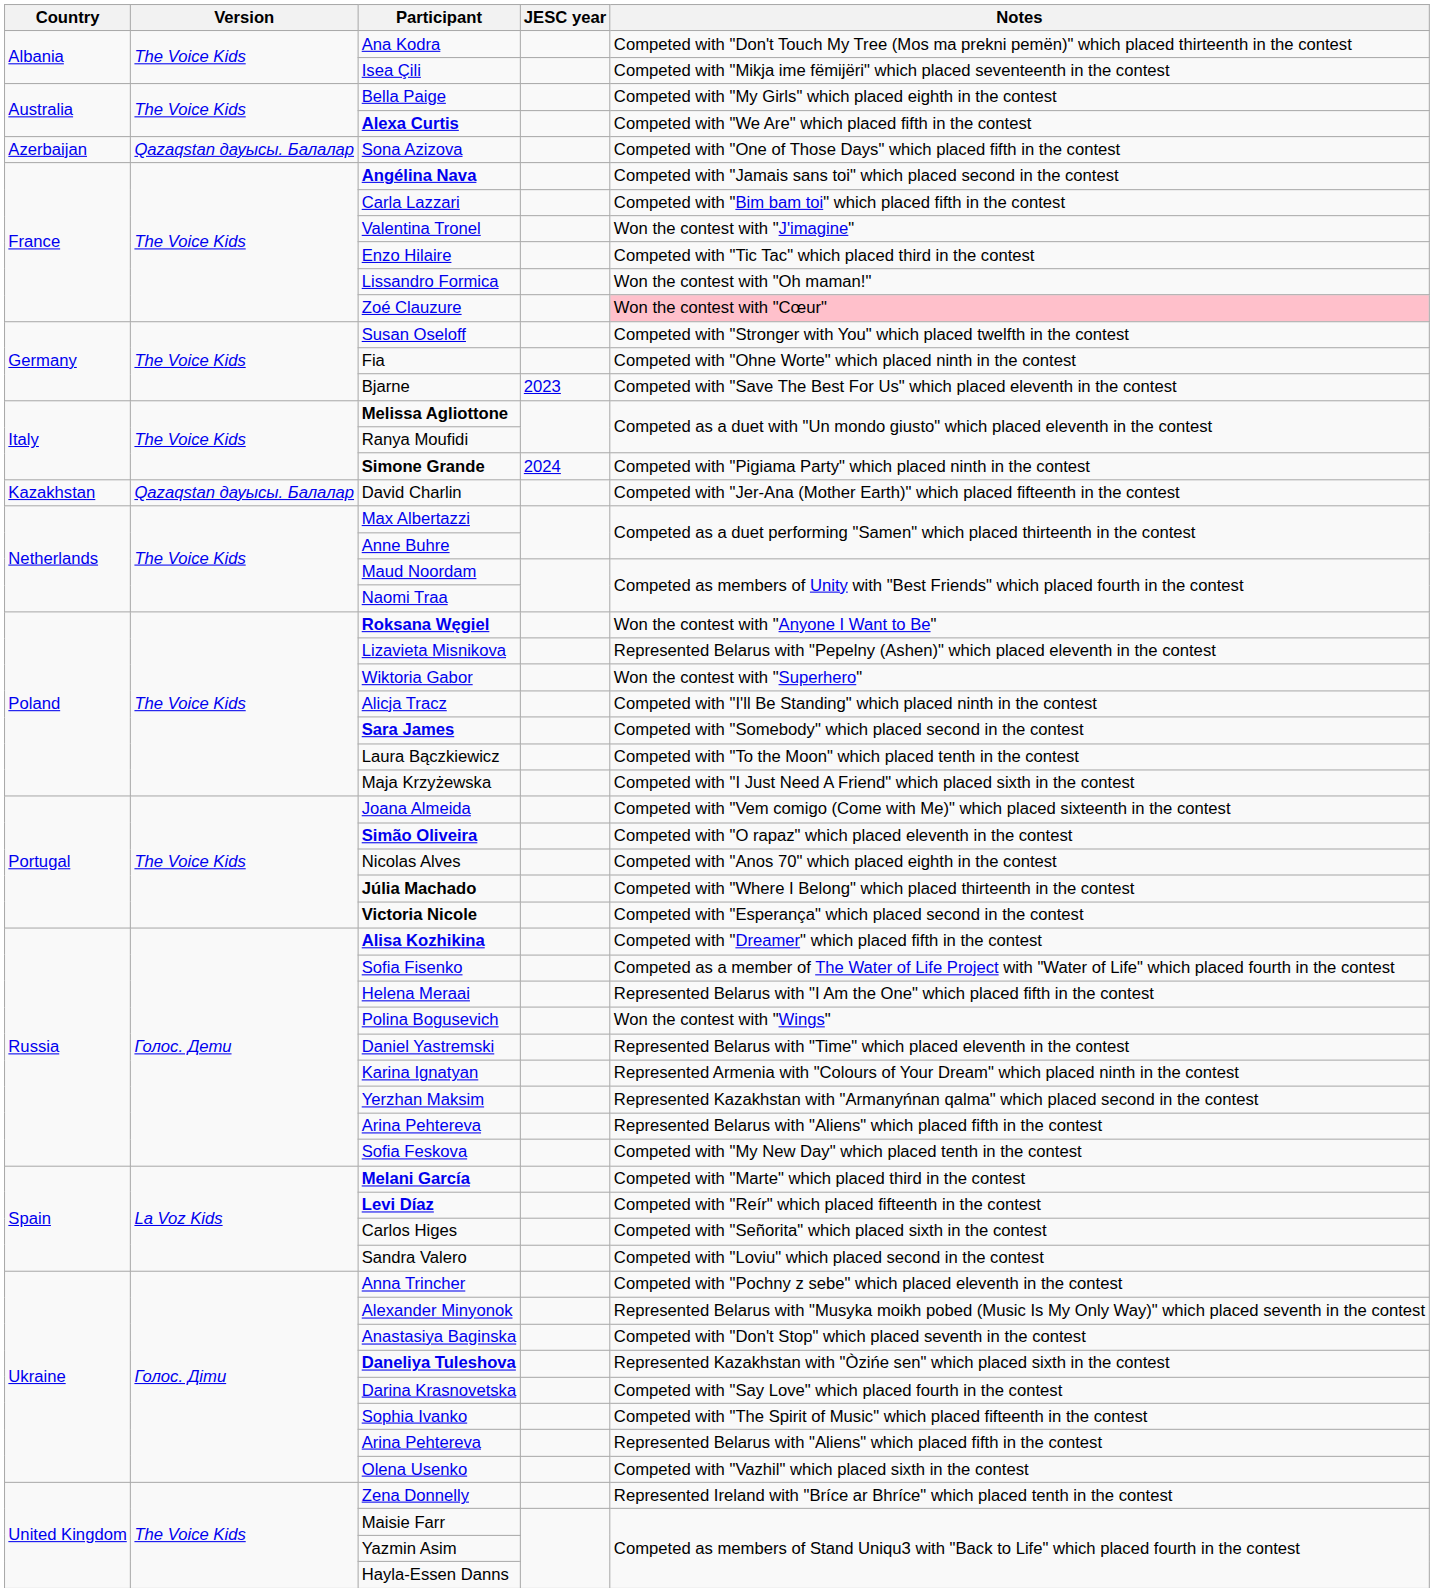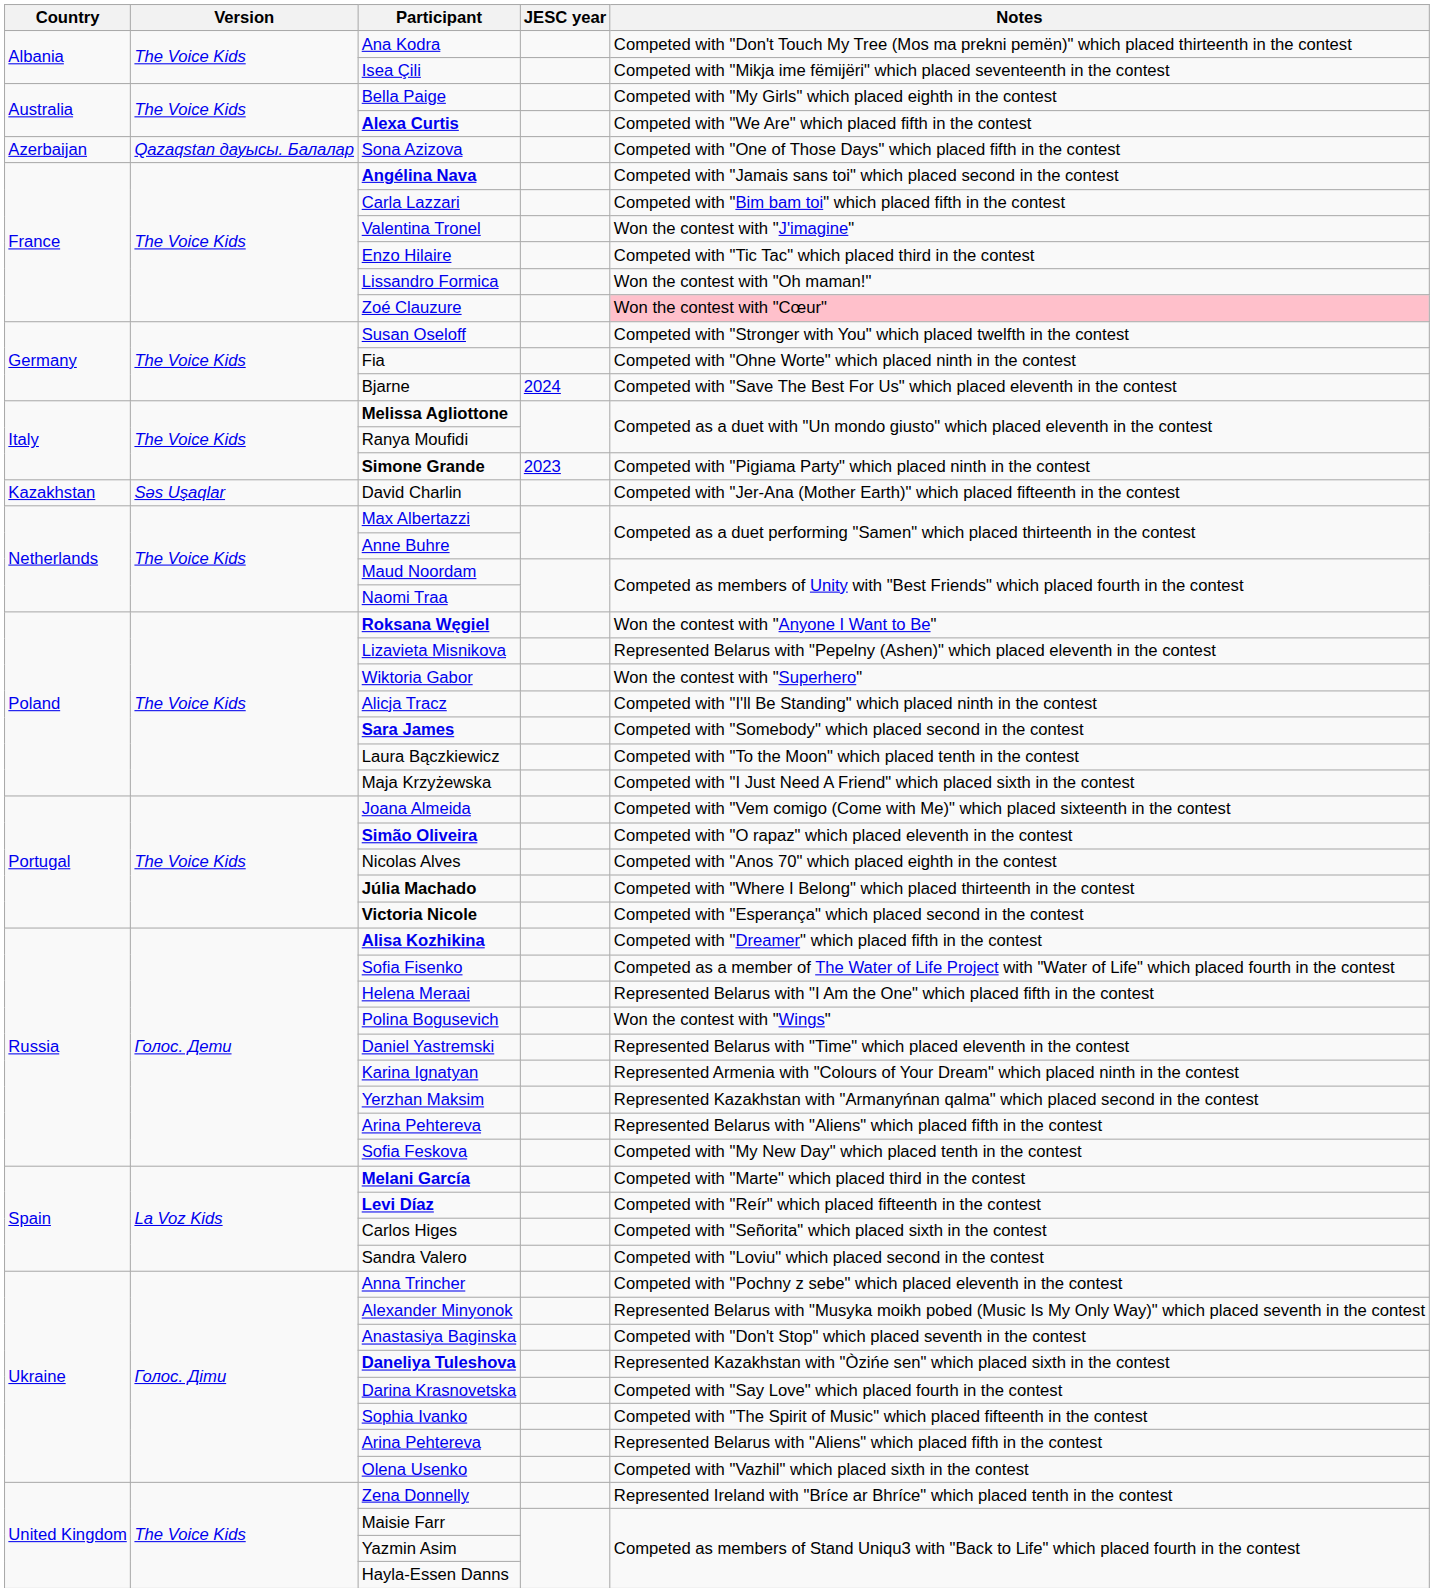(542, 387) 2023 -> (542, 387) 2024
(542, 466) 2024 -> (542, 466) 2023
(244, 492) Qazaqstan дауысы. Балалар -> (180, 492) Səs Uşaqlar
